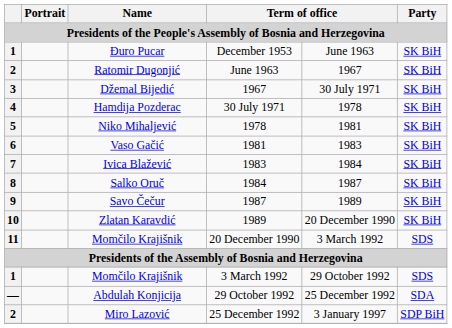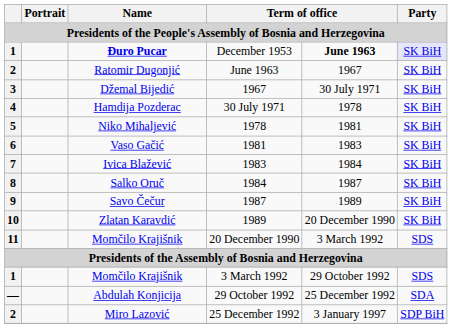(137, 51) normal -> (137, 51) bold
(350, 51) normal -> (350, 51) bold
(422, 51) no background -> (422, 51) lavender background
